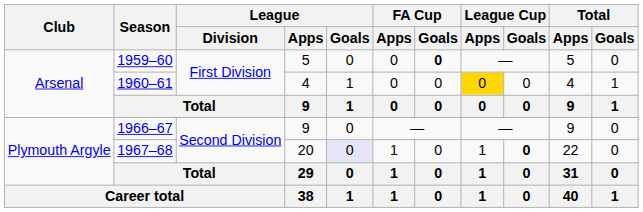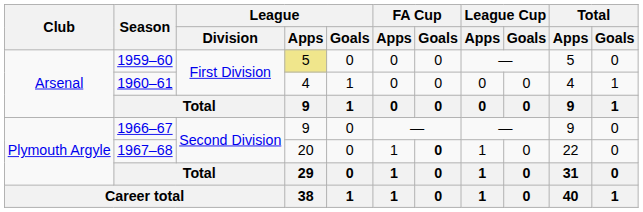(306, 60) no background -> (306, 60) khaki background
(438, 60) bold -> (438, 60) normal
(482, 83) gold background -> (482, 83) no background
(350, 151) lavender background -> (350, 151) no background
(438, 151) normal -> (438, 151) bold
(526, 151) bold -> (526, 151) normal
